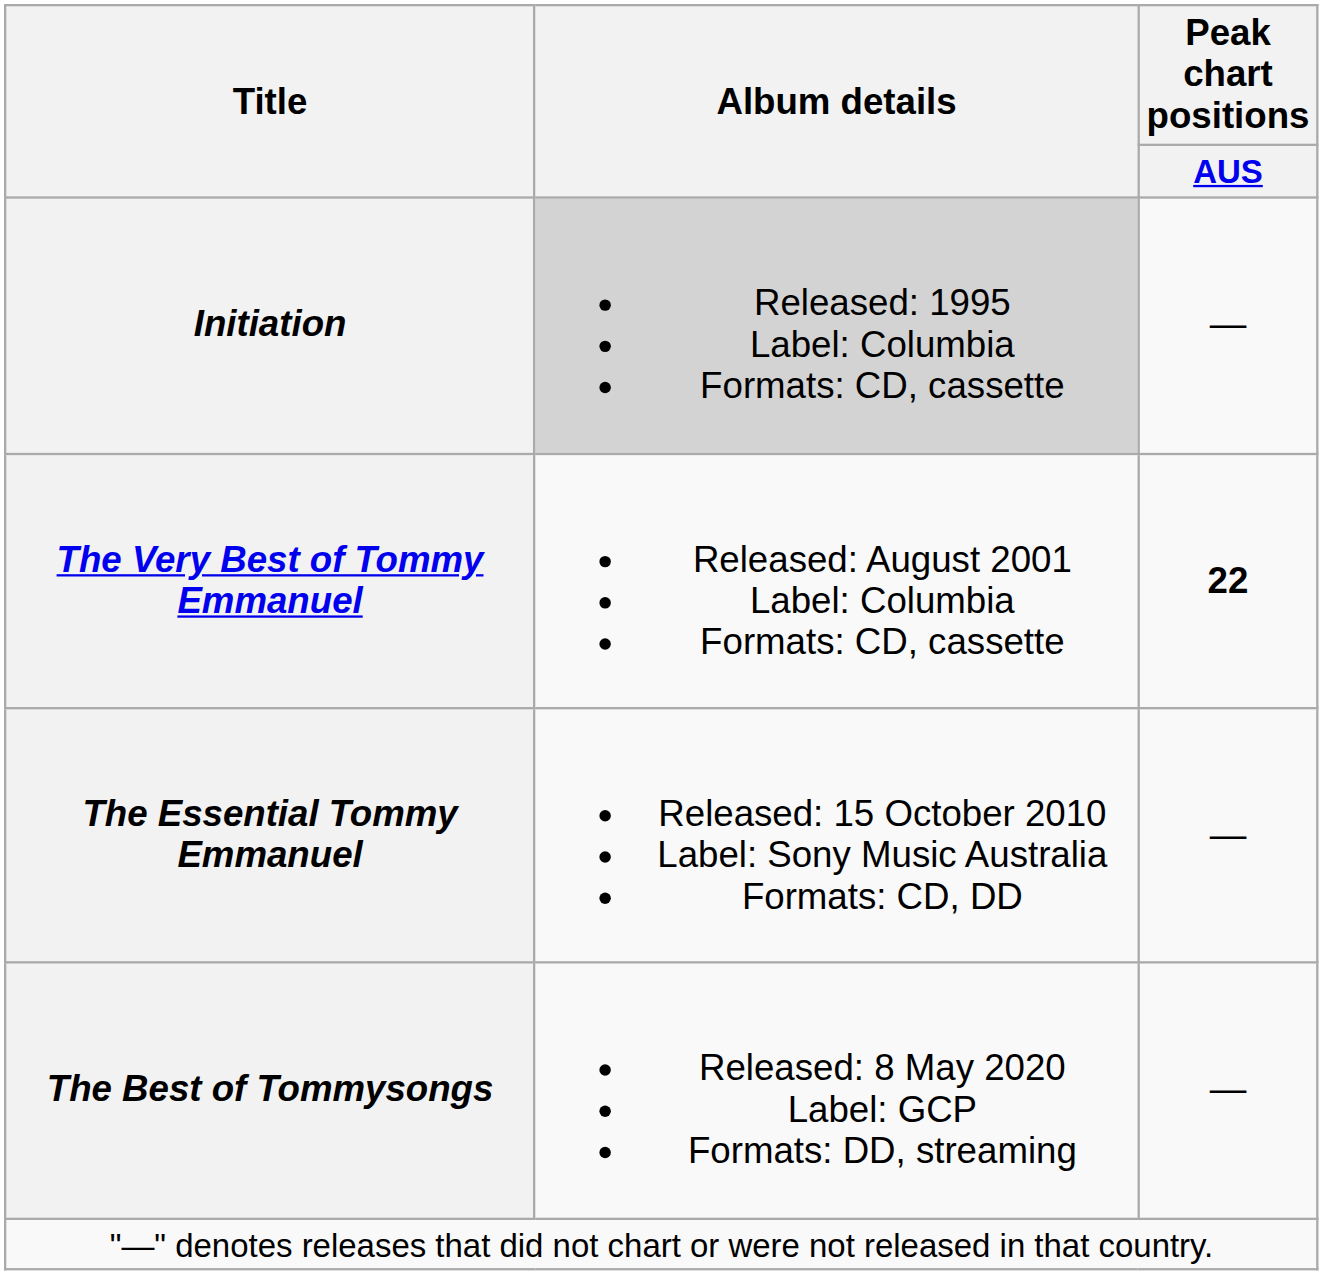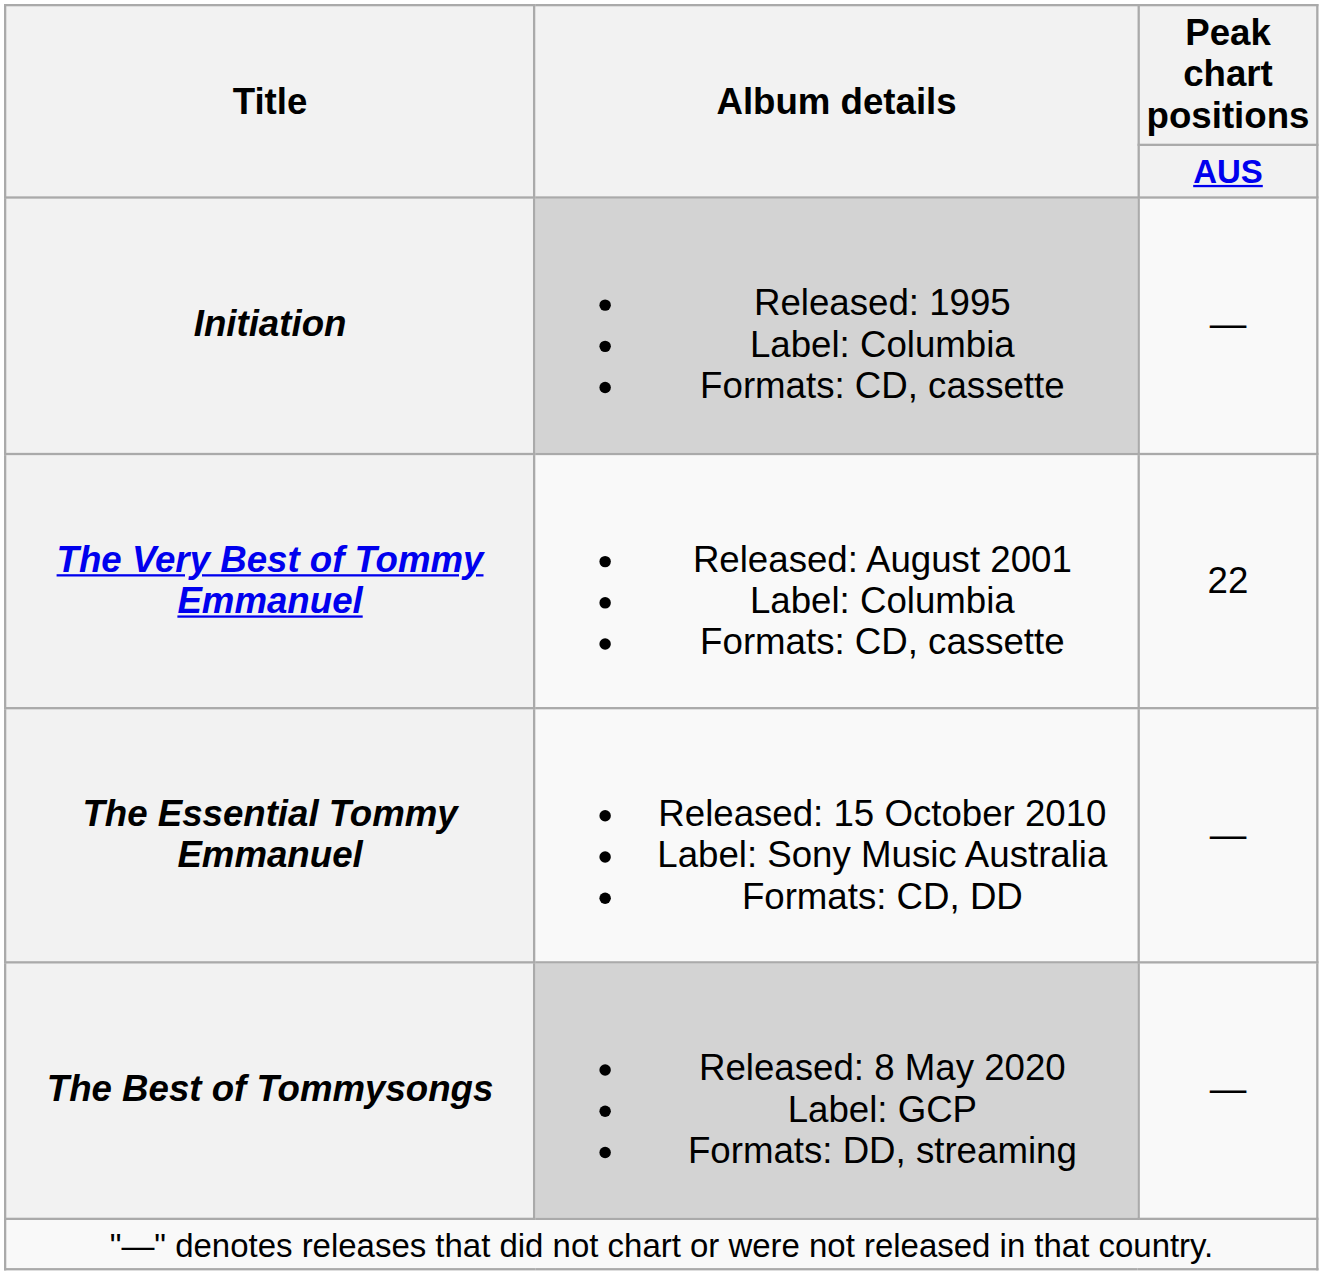(1228, 579) bold -> (1228, 579) normal
(837, 1111) no background -> (837, 1111) lightgrey background
